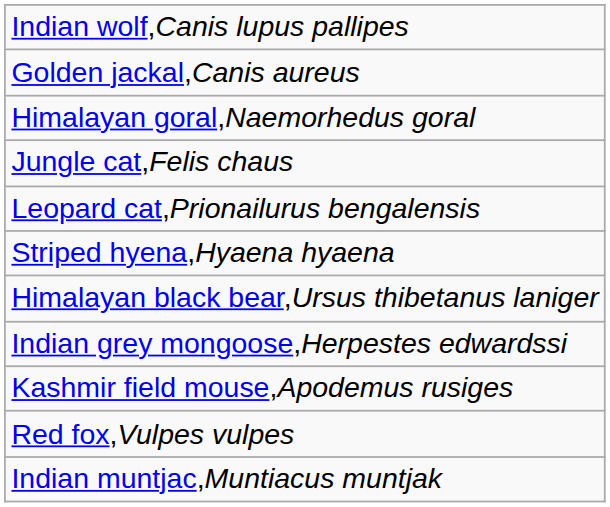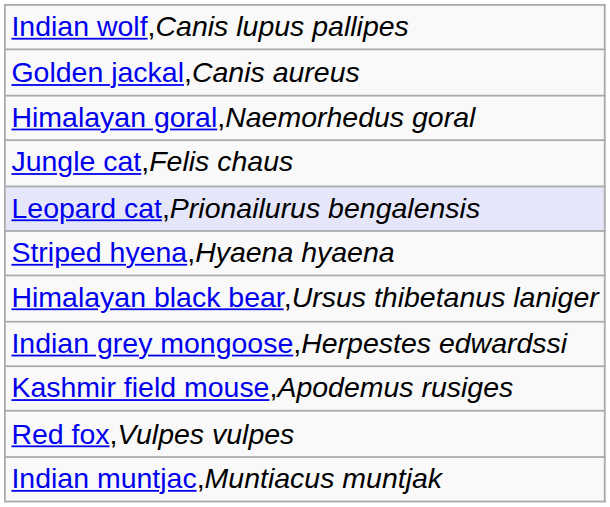(246, 207) no background -> (246, 207) lavender background
